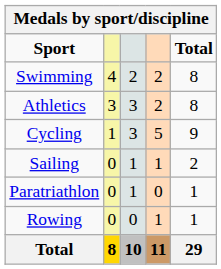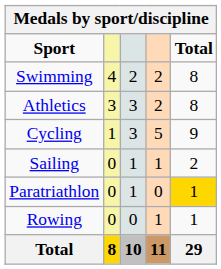(194, 191) no background -> (194, 191) gold background
